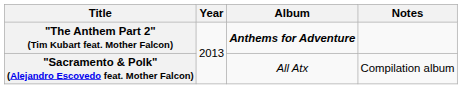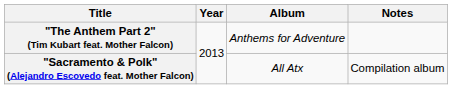(292, 37) bold -> (287, 37) normal
